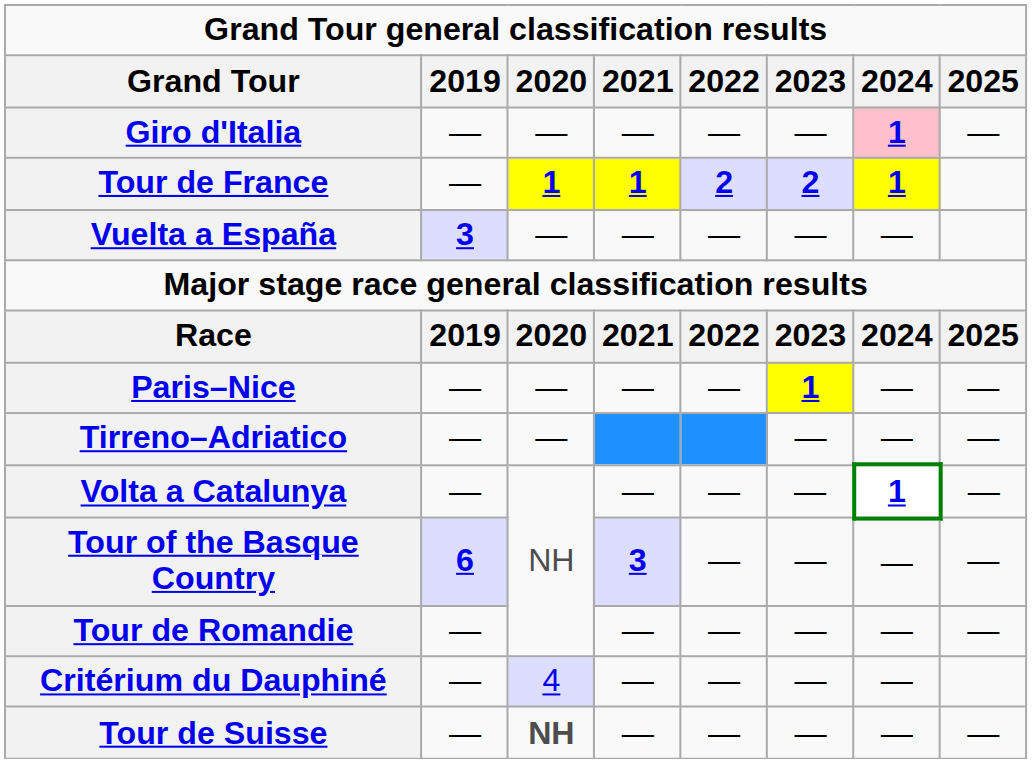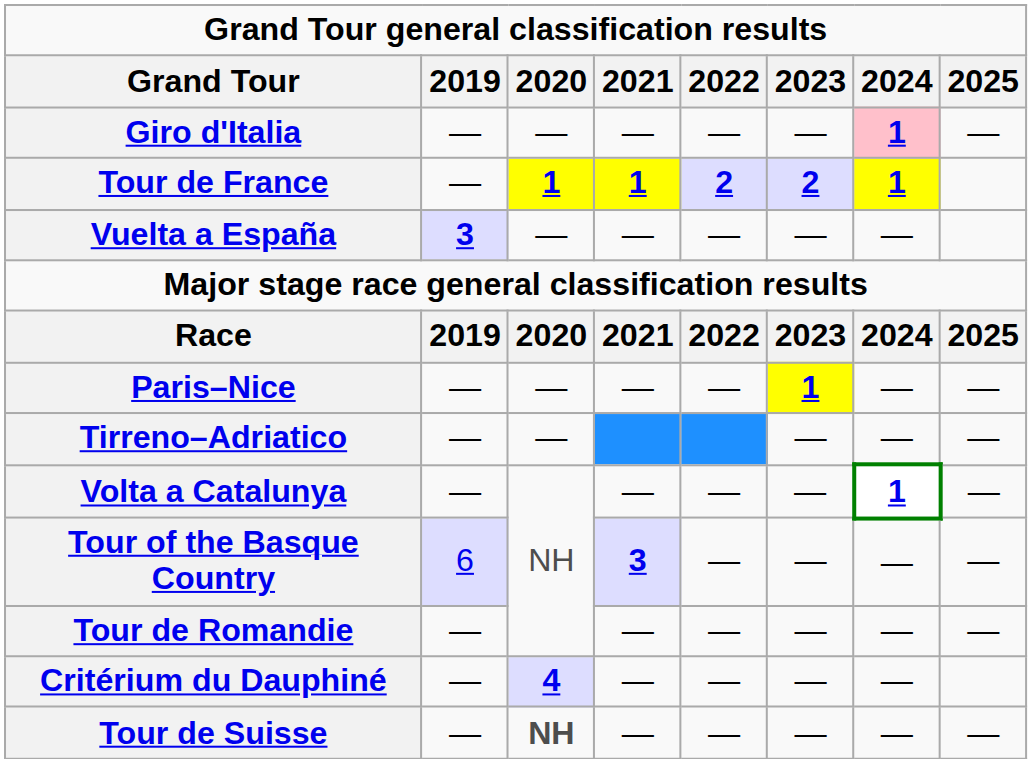(465, 561) bold -> (465, 561) normal
(551, 681) normal -> (551, 681) bold
